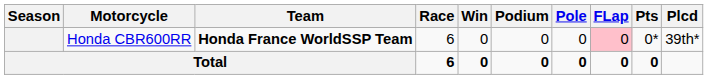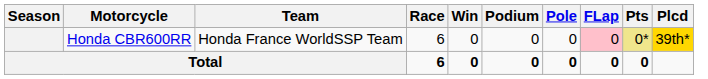(305, 39) bold -> (300, 39) normal
(651, 39) no background -> (642, 39) khaki background
(682, 39) no background -> (673, 39) gold background
